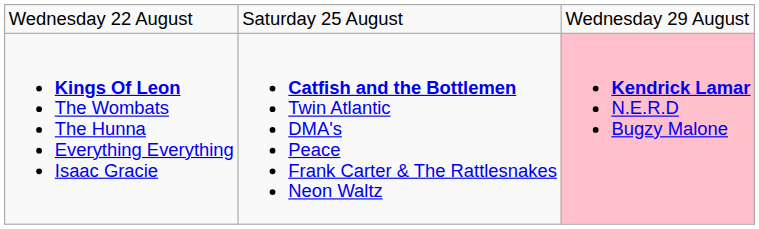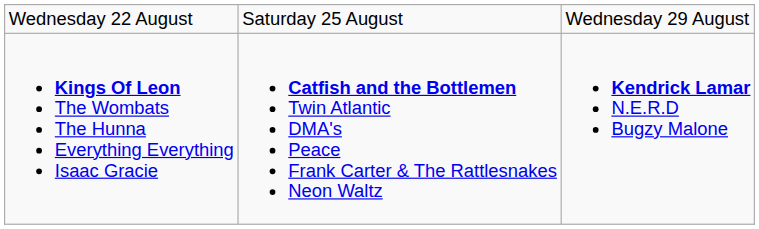(658, 108) pink background -> (658, 108) no background
